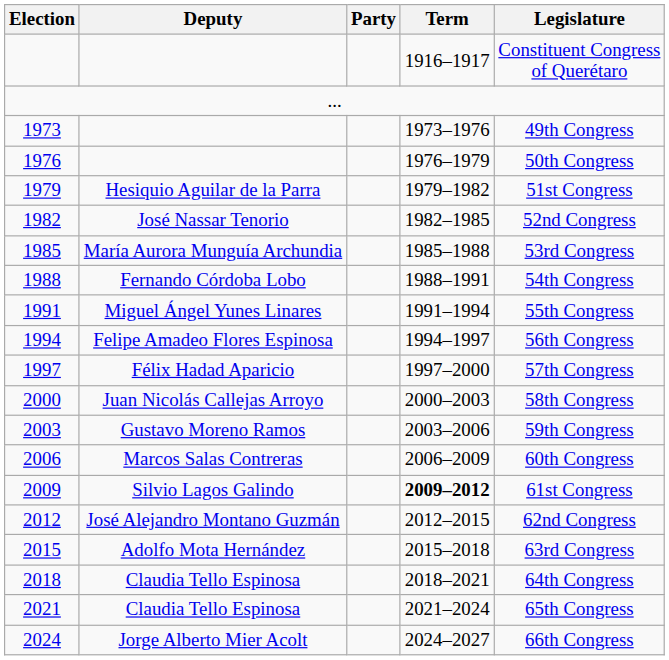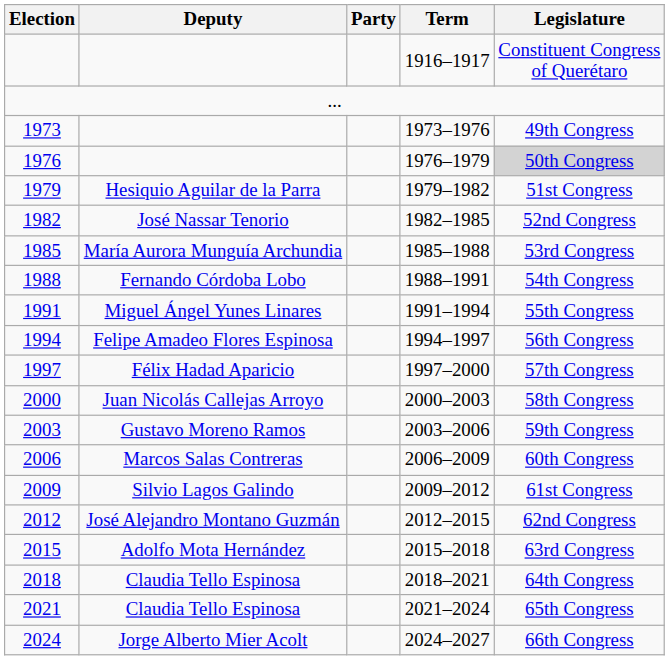(579, 160) no background -> (579, 160) lightgrey background
(447, 489) bold -> (447, 489) normal
